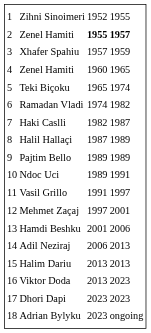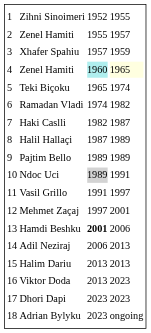(97, 34) bold -> (97, 34) normal
(120, 34) bold -> (120, 34) normal
(97, 69) no background -> (97, 69) paleturquoise background
(120, 69) no background -> (120, 69) lightyellow background
(97, 175) no background -> (97, 175) lightgrey background
(97, 228) normal -> (97, 228) bold
